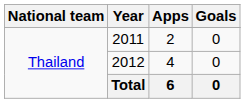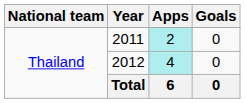(170, 39) no background -> (170, 39) paleturquoise background
(170, 62) no background -> (170, 62) paleturquoise background
